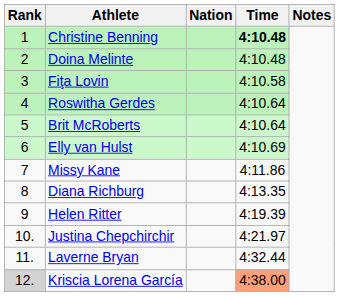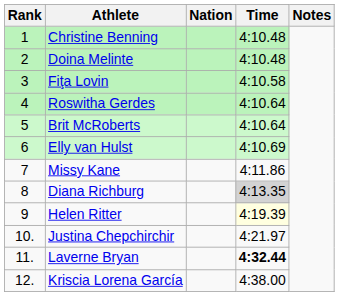(262, 37) bold -> (262, 37) normal
(262, 192) no background -> (262, 192) lightgrey background
(262, 214) no background -> (262, 214) lightyellow background
(262, 258) normal -> (262, 258) bold
(25, 280) lightgrey background -> (25, 280) no background
(262, 280) lightsalmon background -> (262, 280) no background
